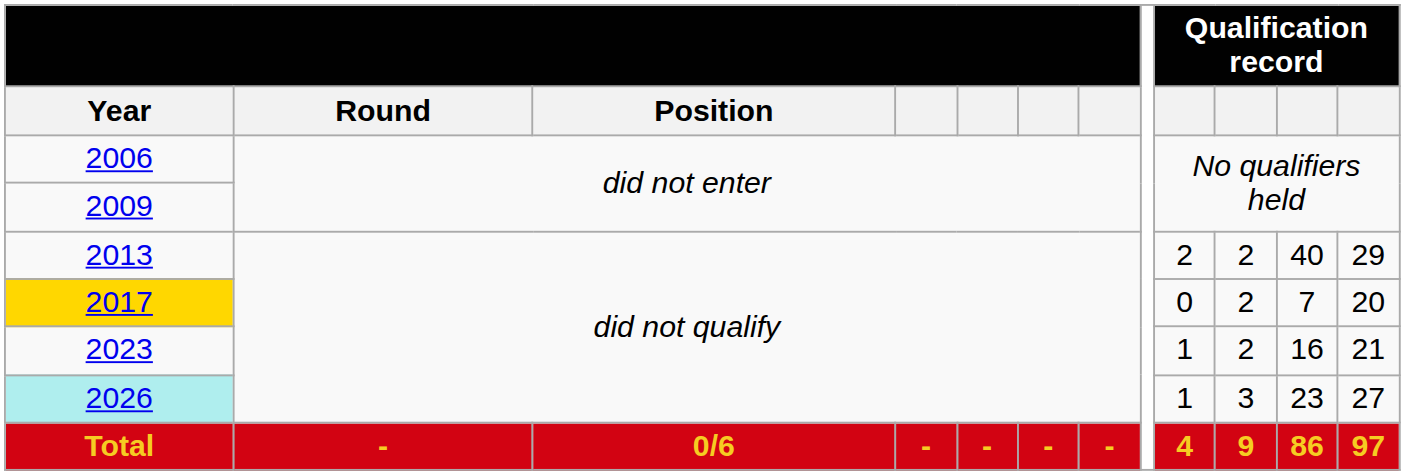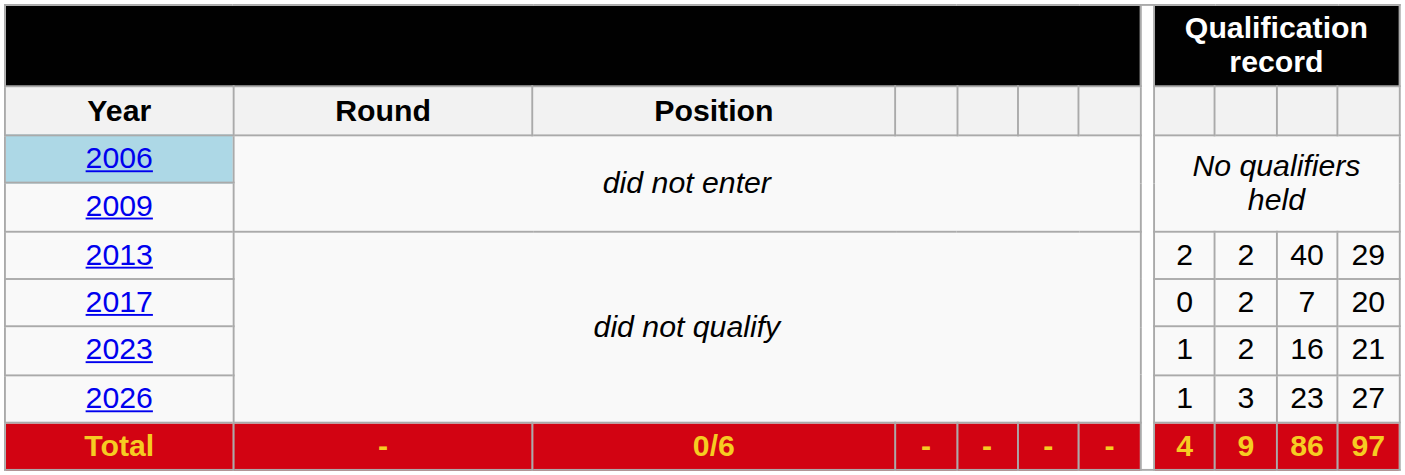(119, 158) no background -> (119, 158) lightblue background
(119, 302) gold background -> (119, 302) no background
(119, 398) paleturquoise background -> (119, 398) no background
